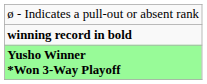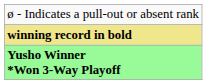(70, 34) no background -> (70, 34) khaki background
